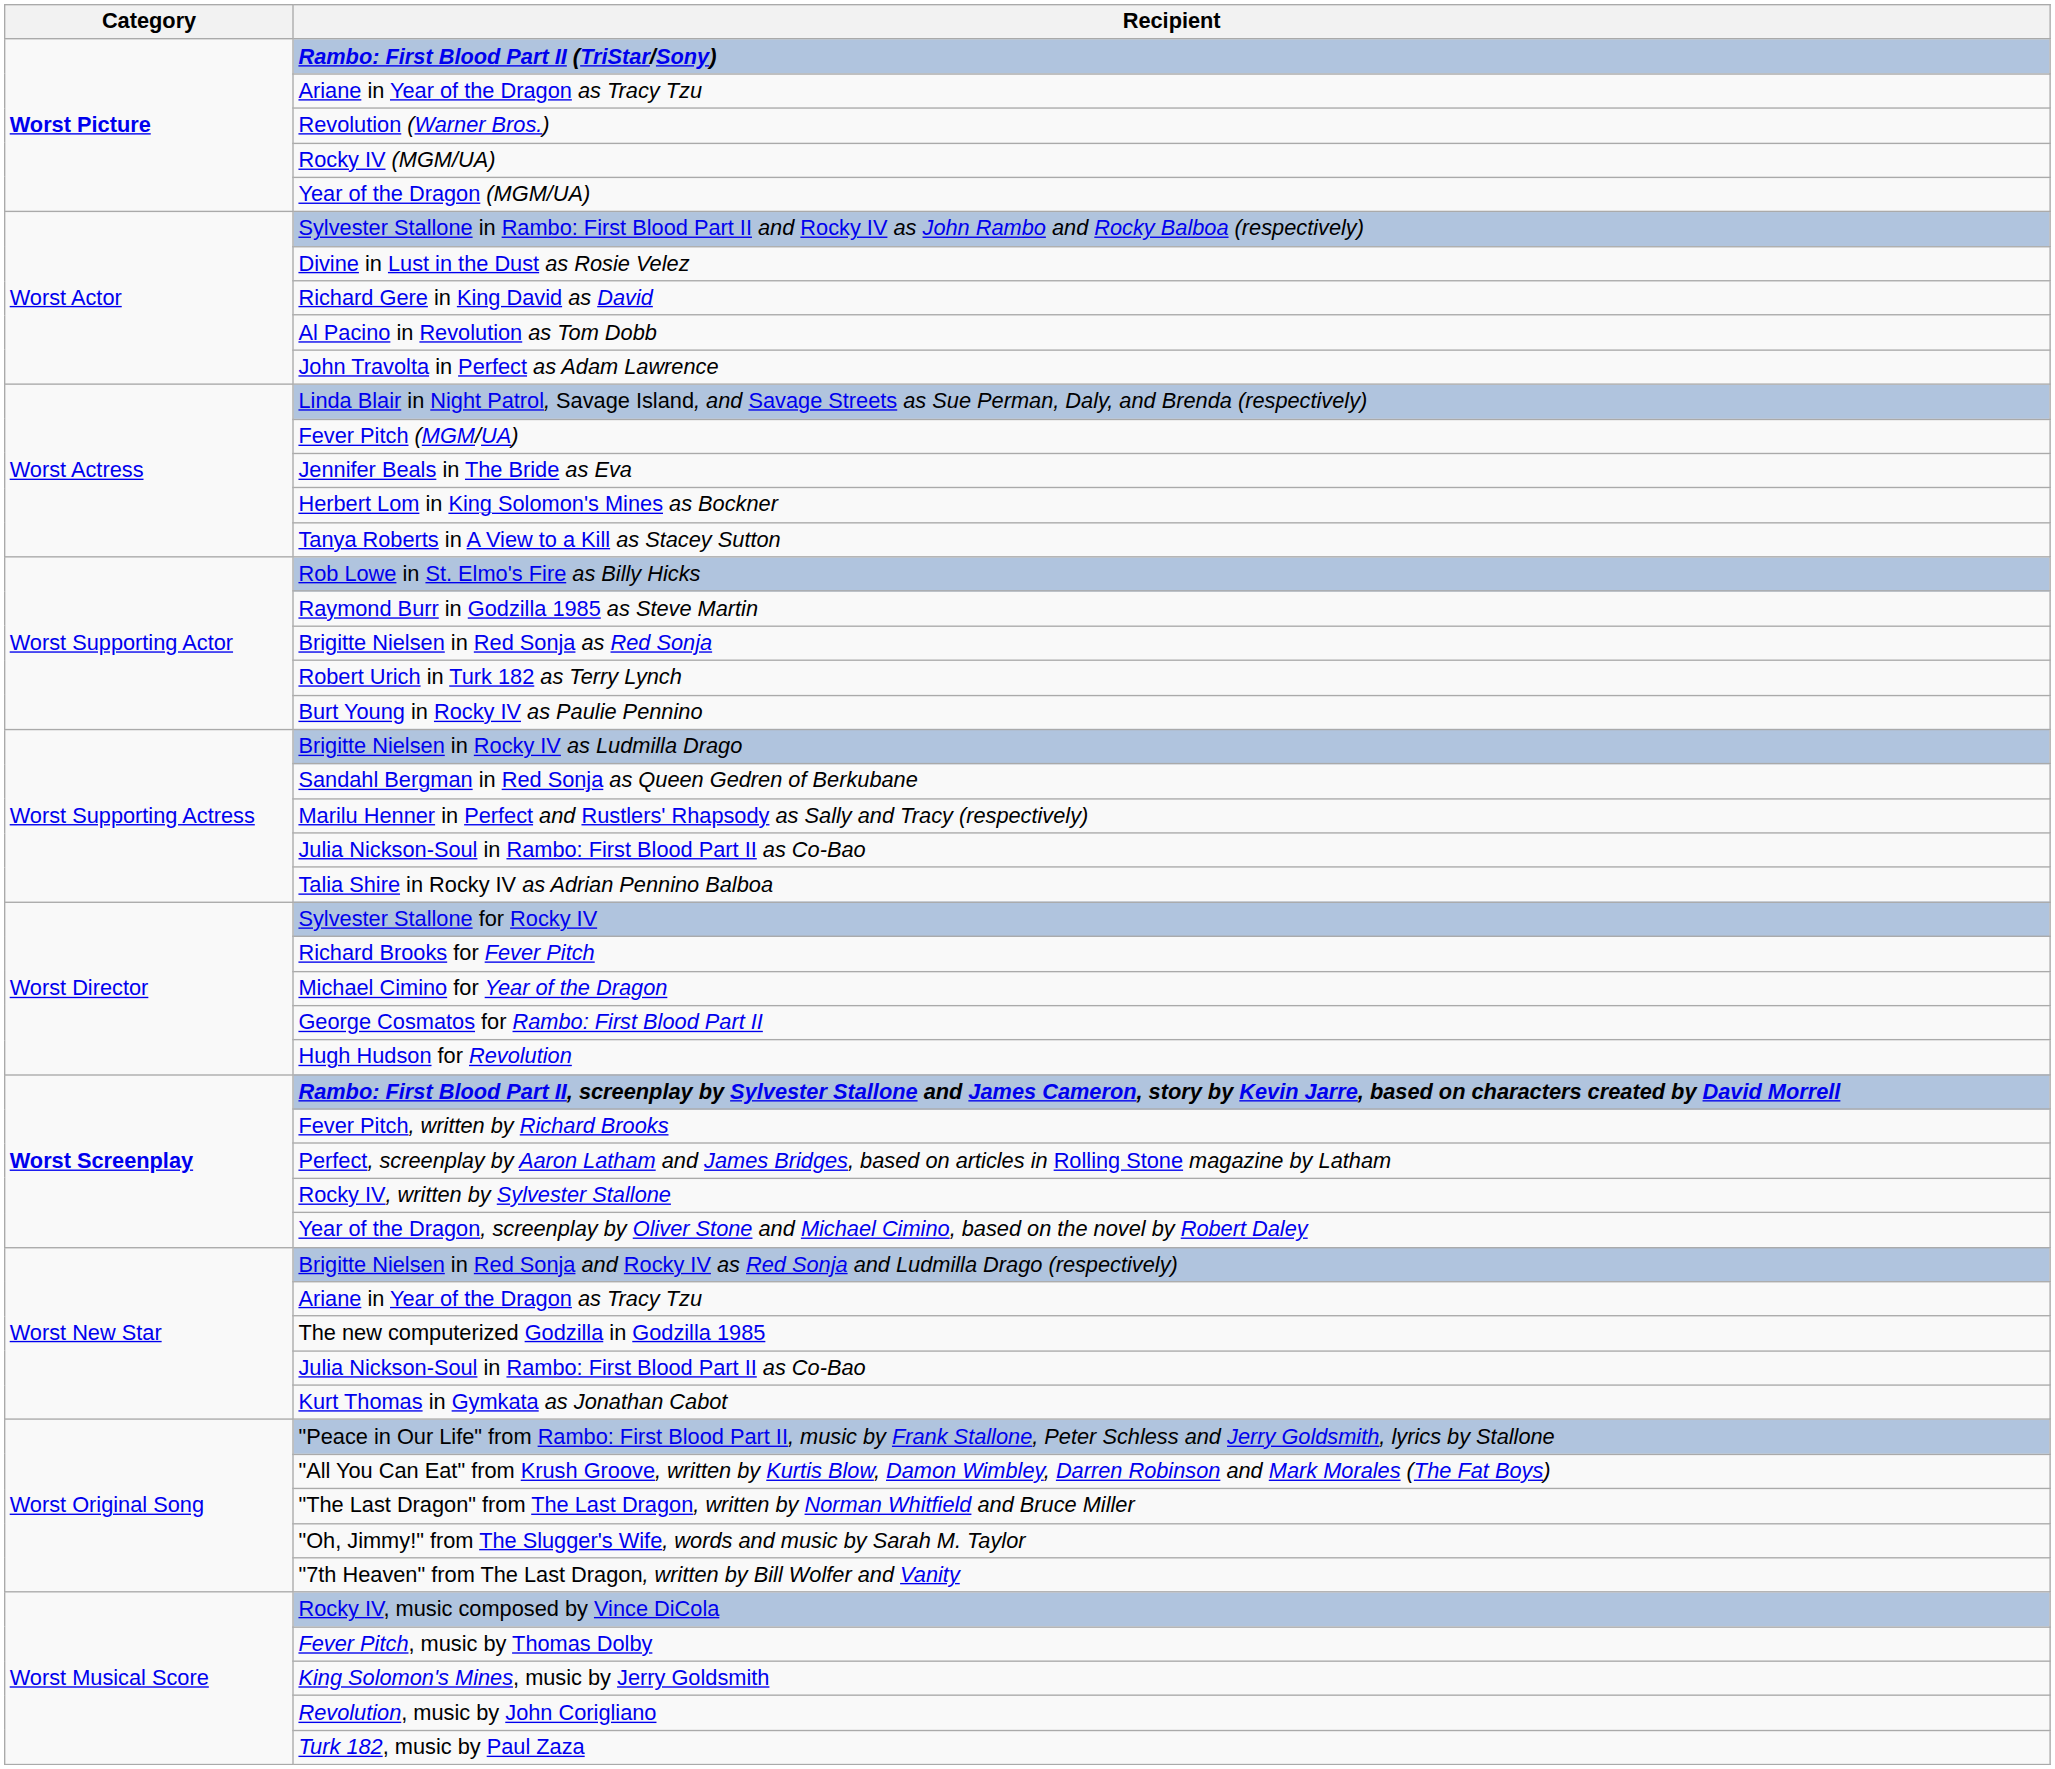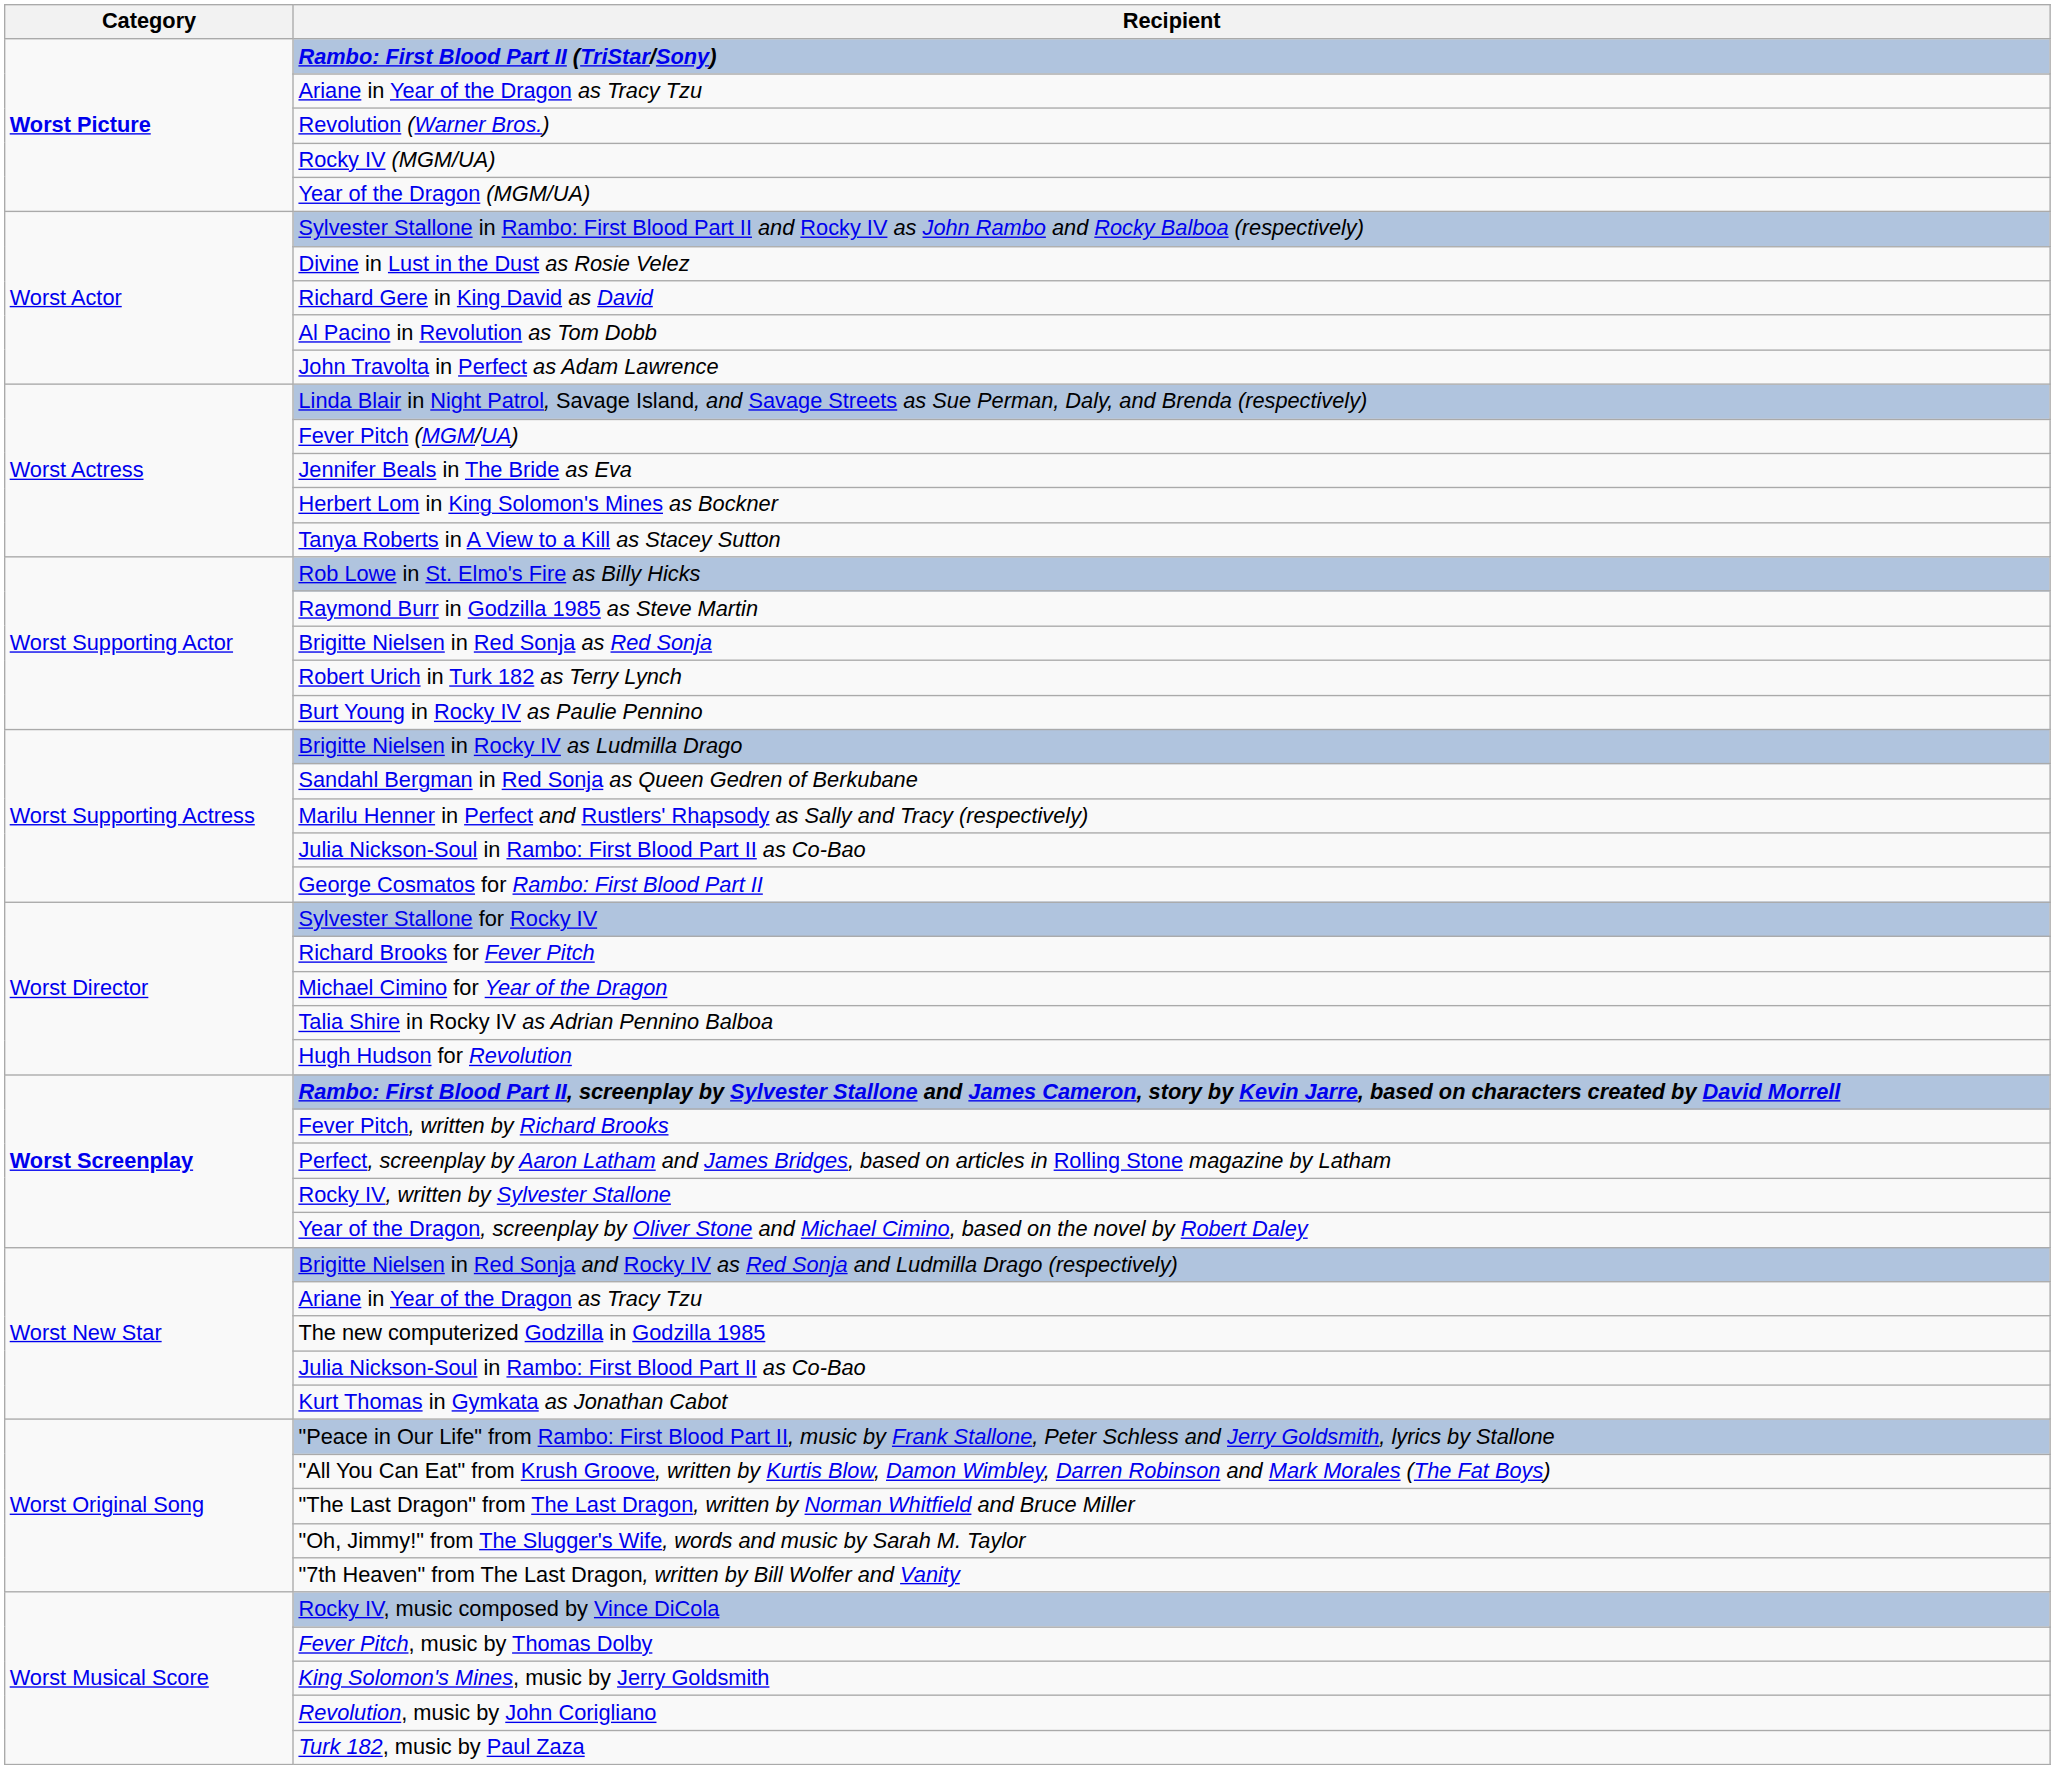(536, 884) Talia Shire in Rocky IV as Adrian Pennino Balboa -> (531, 884) George Cosmatos for Rambo: First Blood Part II
(531, 1022) George Cosmatos for Rambo: First Blood Part II -> (536, 1022) Talia Shire in Rocky IV as Adrian Pennino Balboa
